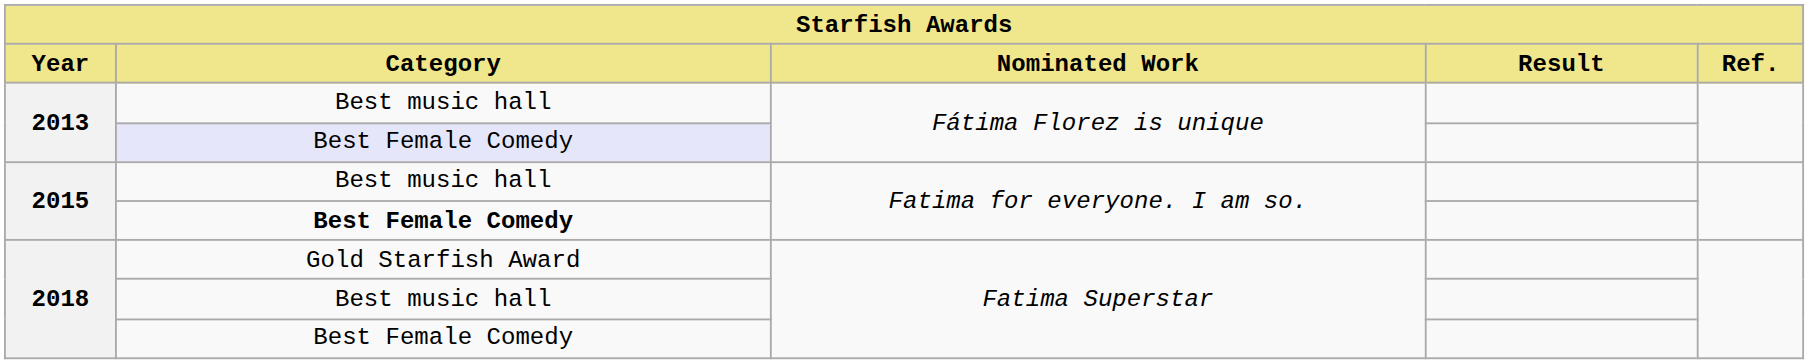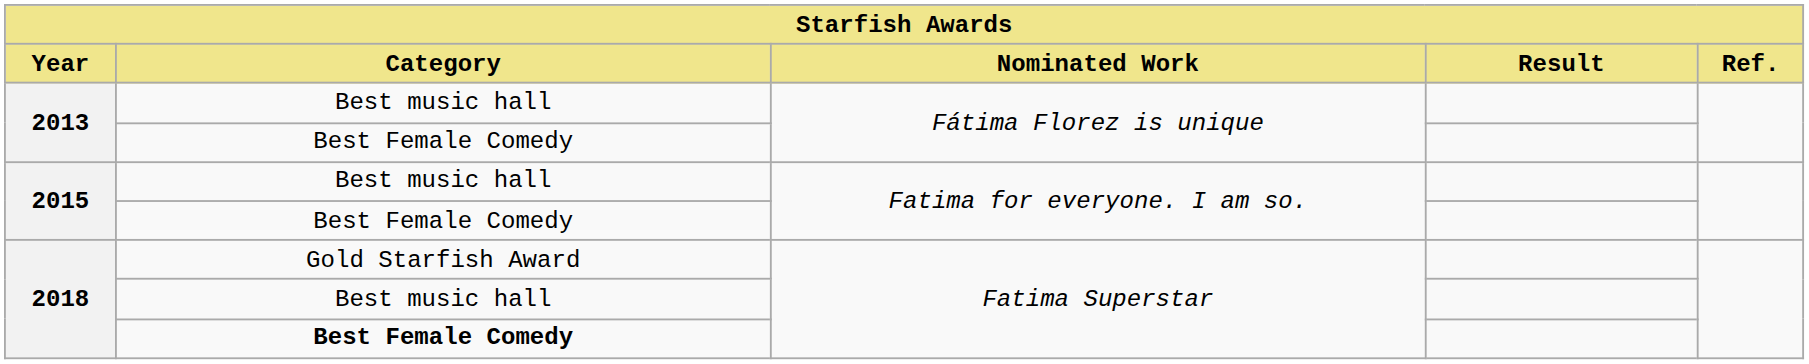(443, 142) lavender background -> (443, 142) no background
(443, 221) bold -> (443, 221) normal
(443, 338) normal -> (443, 338) bold
